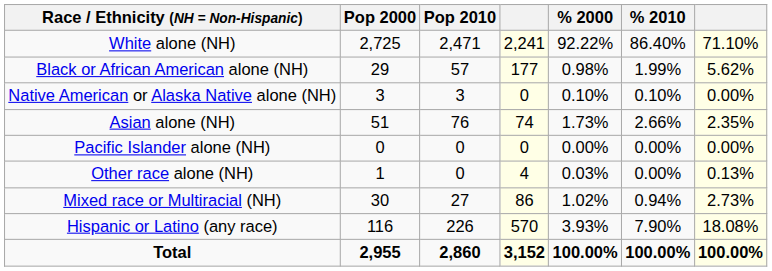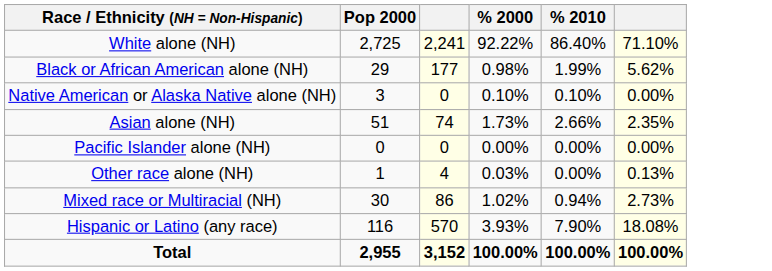- column: (460, 17)
